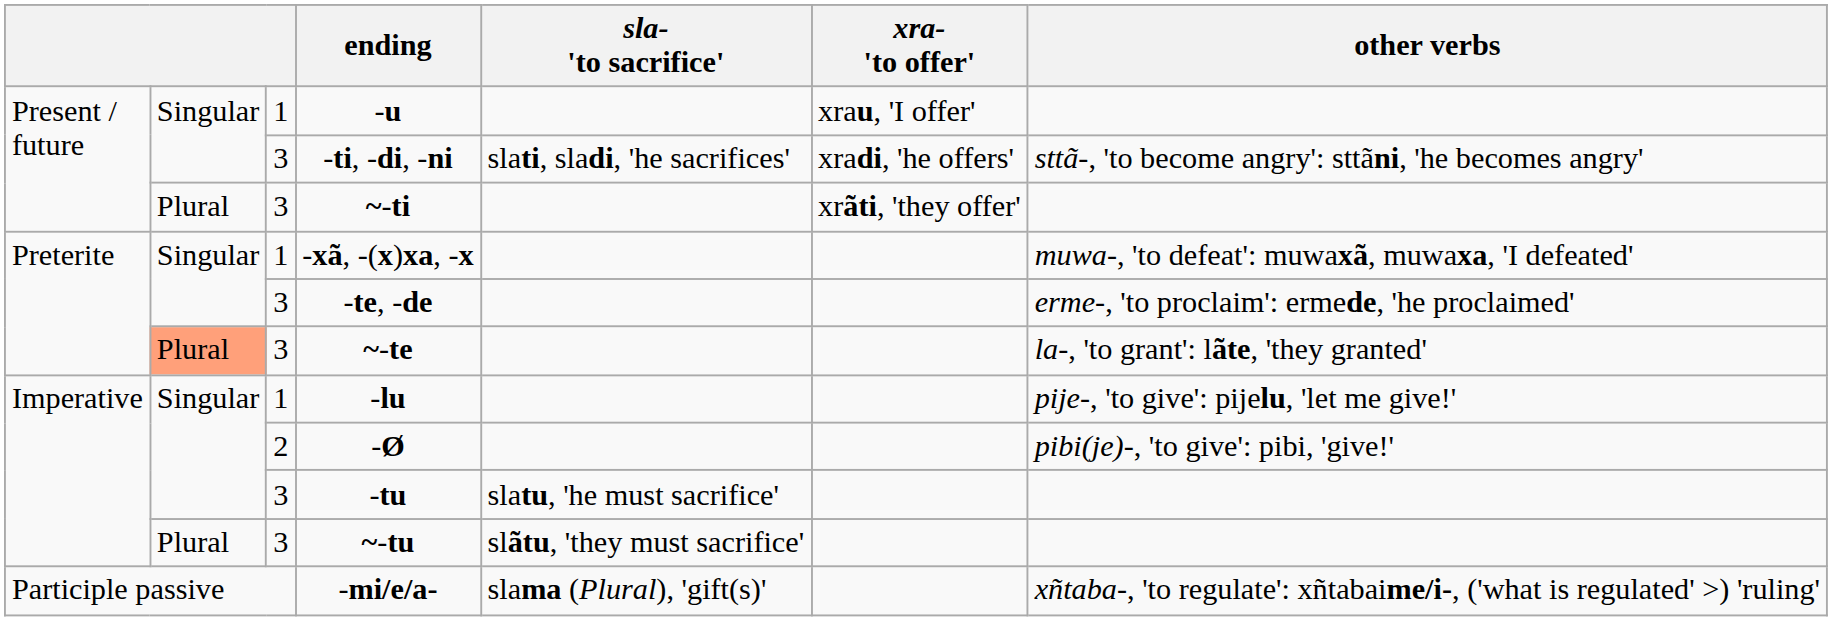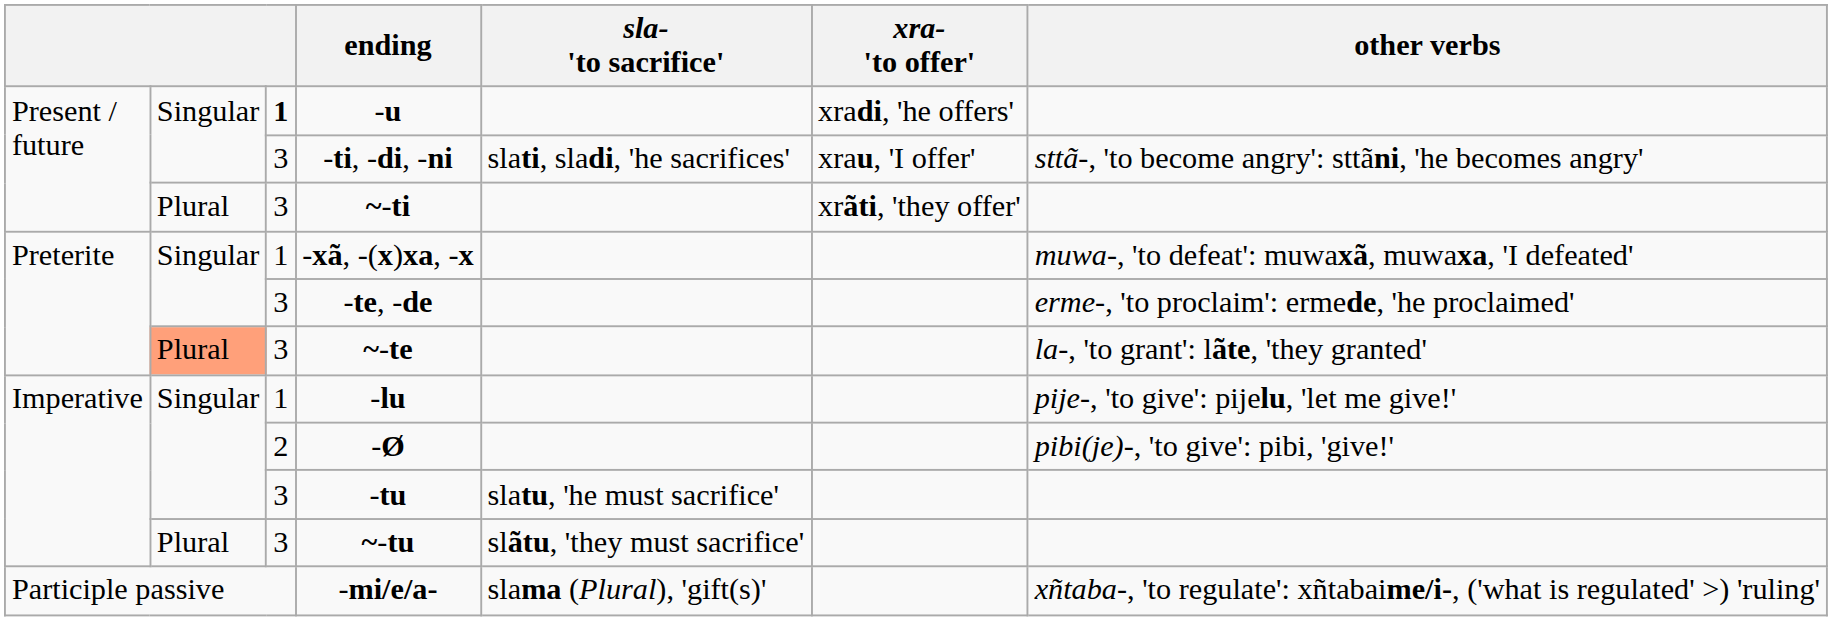(281, 110) normal -> (281, 110) bold
(897, 110) xrau, 'I offer' -> (916, 110) xradi, 'he offers'
(916, 158) xradi, 'he offers' -> (897, 158) xrau, 'I offer'
